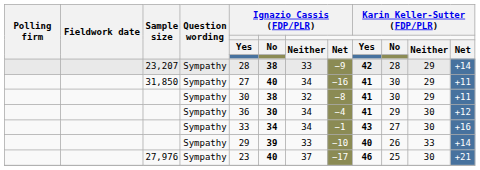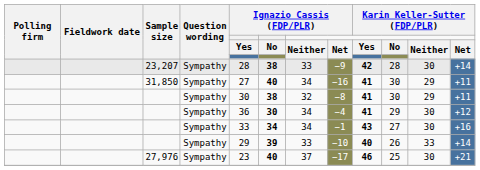(429, 66) 29 -> (429, 66) 30
